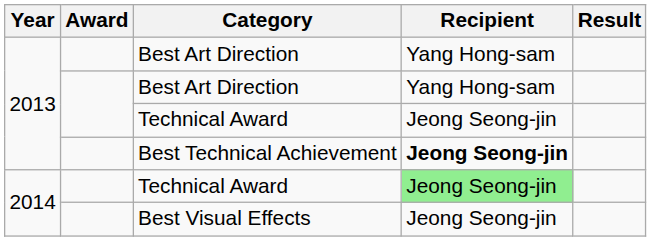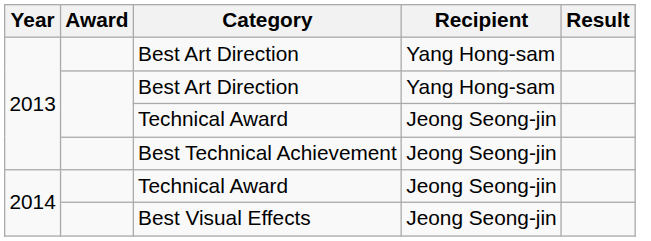(487, 152) bold -> (481, 152) normal
(481, 185) lightgreen background -> (481, 185) no background
